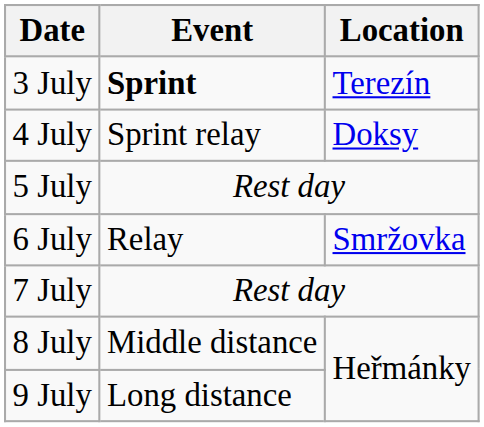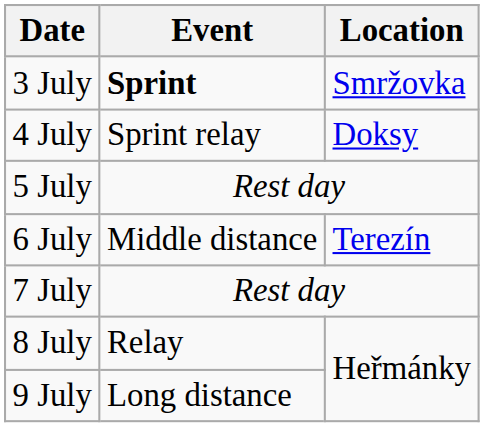(381, 82) Terezín -> (399, 82) Smržovka
(145, 238) Relay -> (212, 238) Middle distance
(399, 238) Smržovka -> (381, 238) Terezín
(212, 342) Middle distance -> (145, 342) Relay
